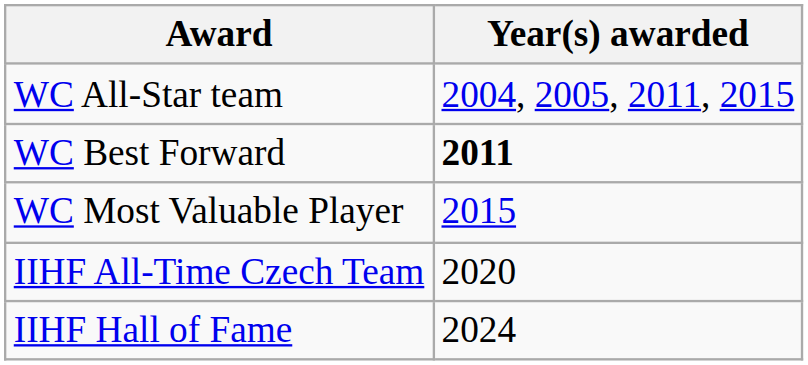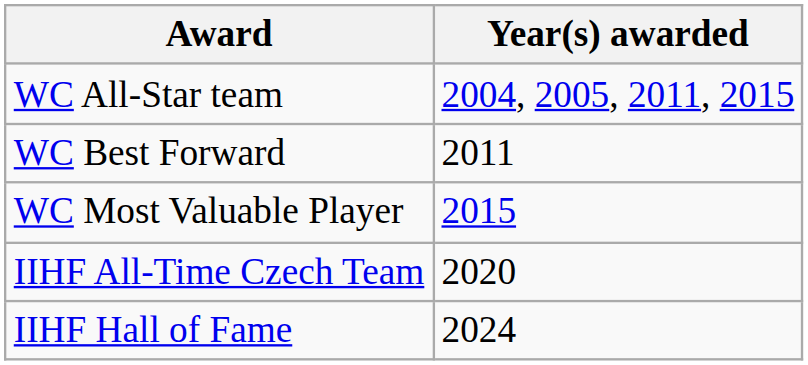(478, 152) bold -> (478, 152) normal
